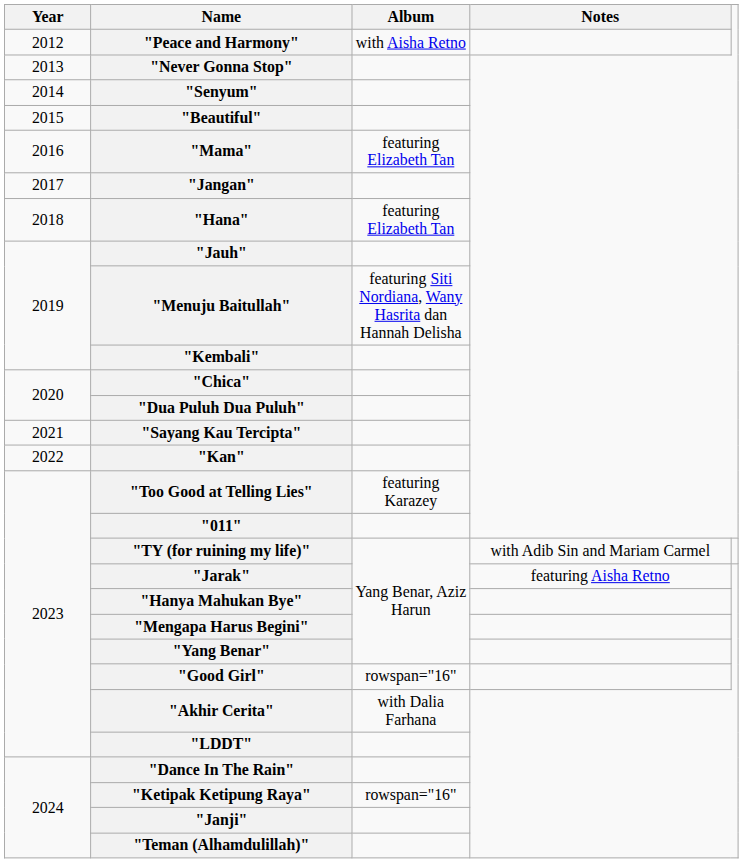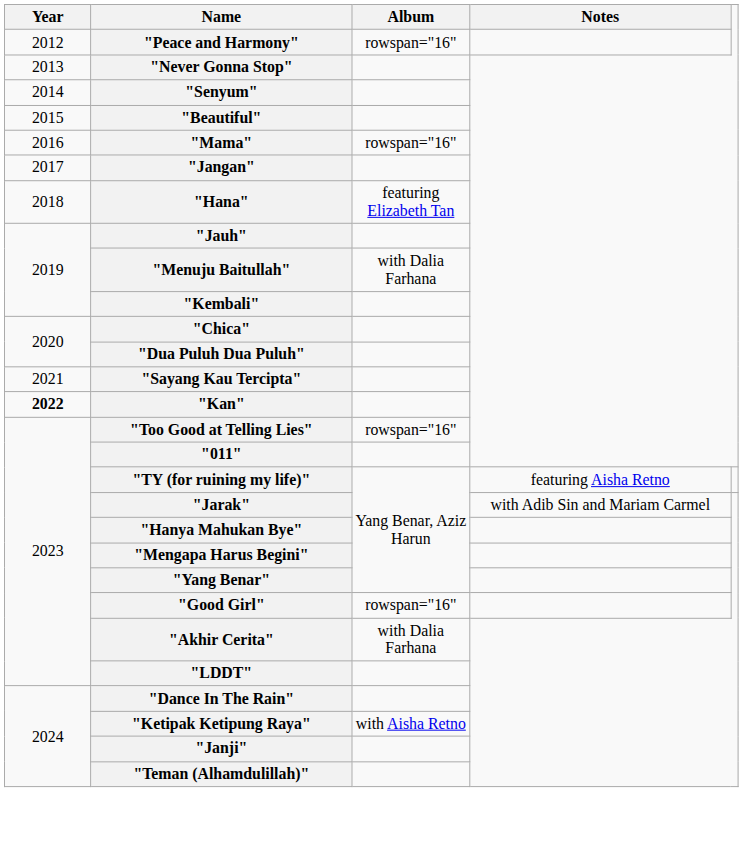(411, 42) with Aisha Retno -> (411, 42) rowspan="16"
(411, 151) featuring Elizabeth Tan -> (411, 142) rowspan="16"
(411, 305) featuring Siti Nordiana, Wany Hasrita dan Hannah Delisha -> (411, 269) with Dalia Farhana
(48, 457) normal -> (48, 404) bold
(411, 491) featuring Karazey -> (411, 429) rowspan="16"
(600, 551) with Adib Sin and Mariam Carmel -> (600, 479) featuring Aisha Retno
(600, 576) featuring Aisha Retno -> (600, 504) with Adib Sin and Mariam Carmel
(411, 794) rowspan="16" -> (411, 723) with Aisha Retno
